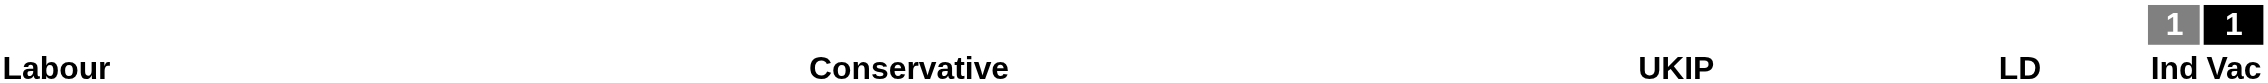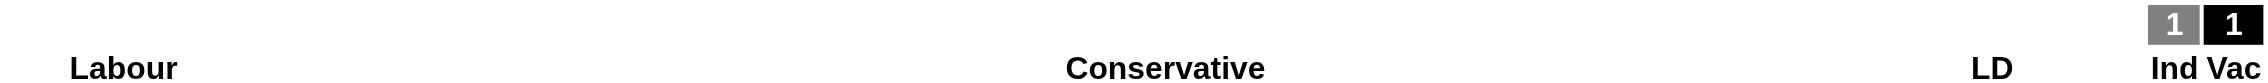- column: (1676, 24)
